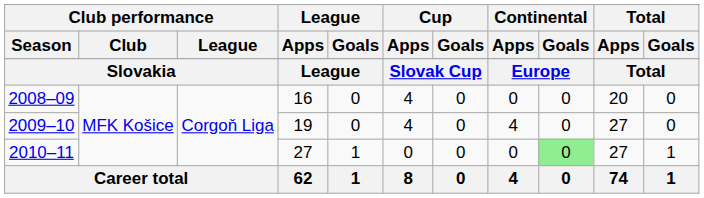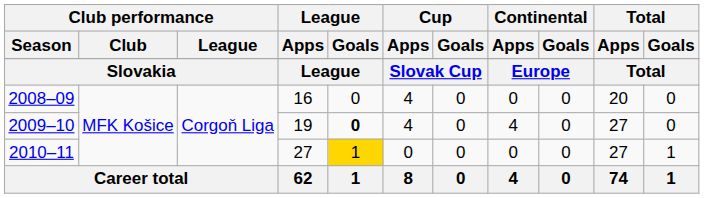(356, 125) normal -> (356, 125) bold
(356, 152) no background -> (356, 152) gold background
(566, 152) lightgreen background -> (566, 152) no background
